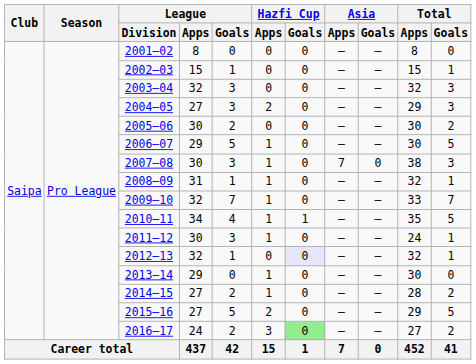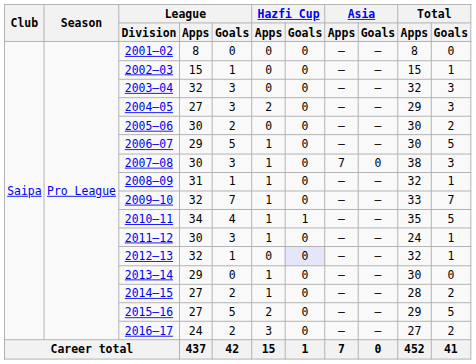(305, 331) lightgreen background -> (305, 331) no background
